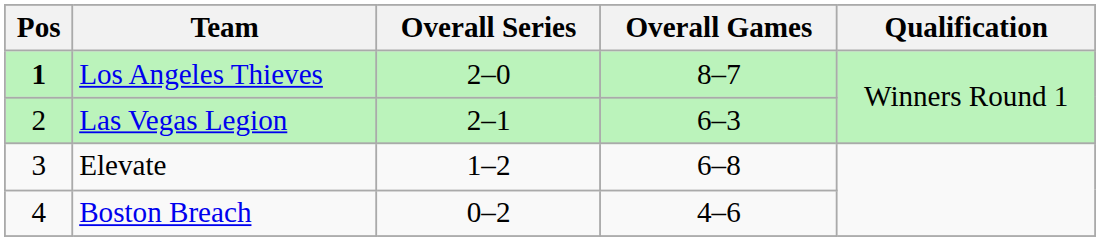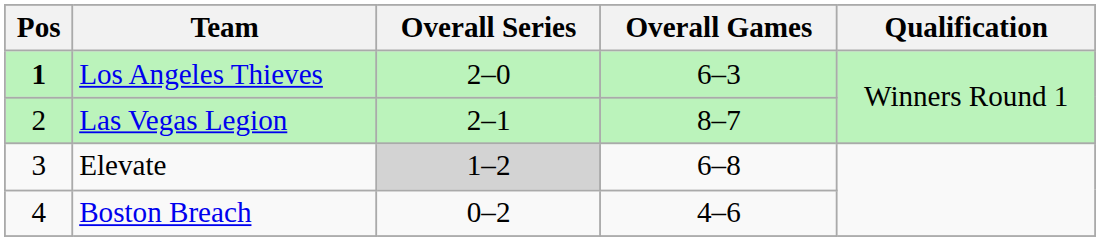(719, 73) 8–7 -> (719, 73) 6–3
(719, 119) 6–3 -> (719, 119) 8–7
(489, 166) no background -> (489, 166) lightgrey background
